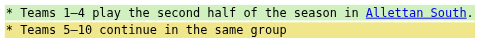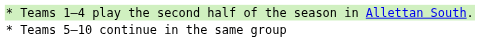(146, 30) khaki background -> (146, 30) no background
